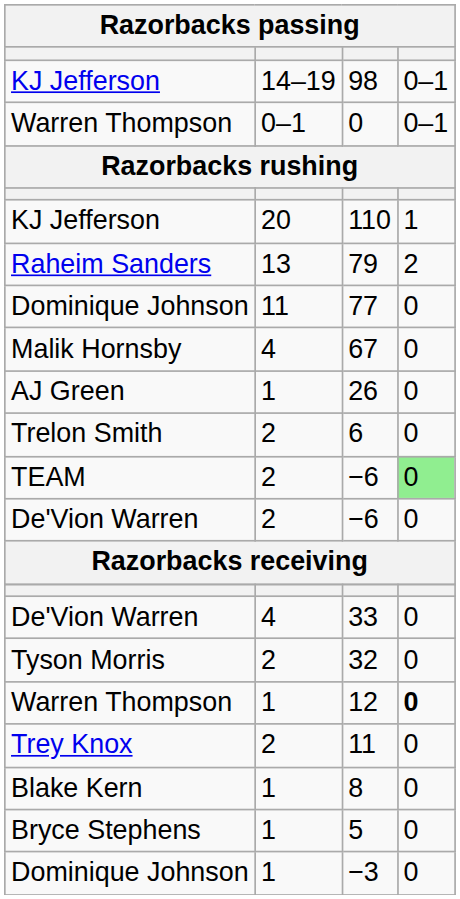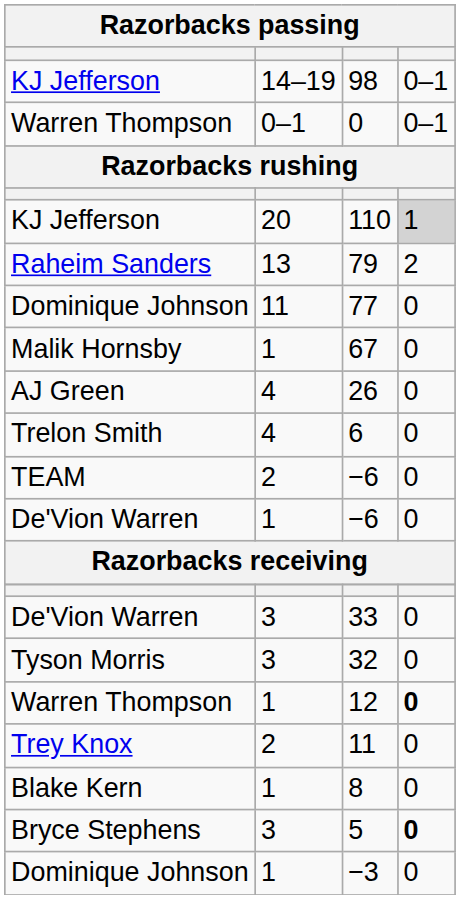(411, 221) no background -> (411, 221) lightgrey background
(268, 349) 4 -> (268, 349) 1
(268, 391) 1 -> (268, 391) 4
(268, 434) 2 -> (268, 434) 4
(411, 476) lightgreen background -> (411, 476) no background
(268, 519) 2 -> (268, 519) 1
(268, 617) 4 -> (268, 617) 3
(268, 659) 2 -> (268, 659) 3
(268, 830) 1 -> (268, 830) 3
(411, 830) normal -> (411, 830) bold
